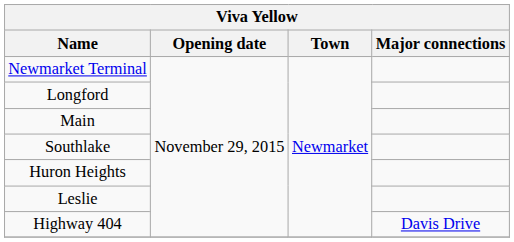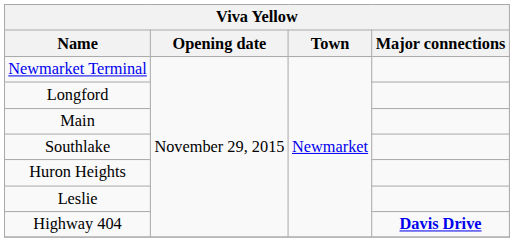(441, 224) normal -> (441, 224) bold
